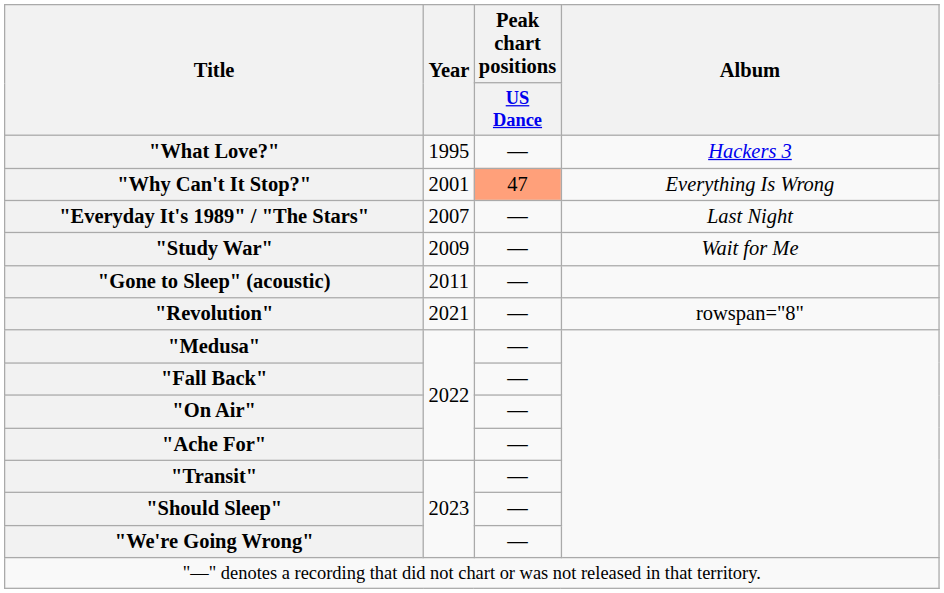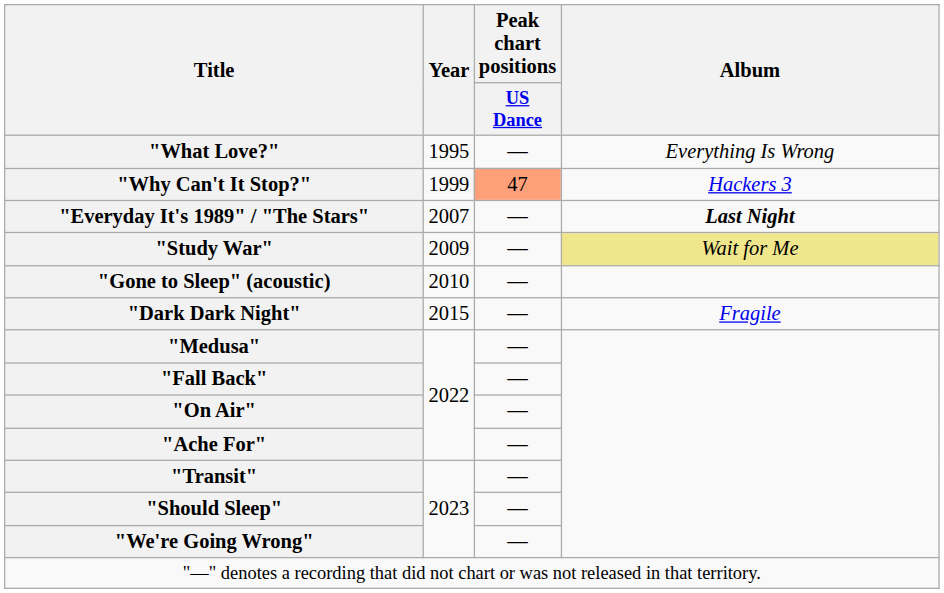(750, 151) Hackers 3 -> (750, 151) Everything Is Wrong
(449, 183) 2001 -> (449, 183) 1999
(750, 183) Everything Is Wrong -> (750, 183) Hackers 3
(750, 216) normal -> (750, 216) bold
(750, 248) no background -> (750, 248) khaki background
(449, 281) 2011 -> (449, 281) 2010
+ row: (214, 313)
- row: (214, 313)
